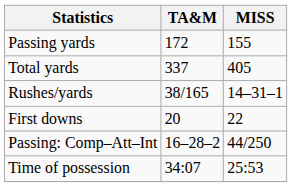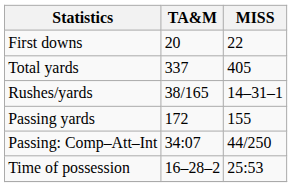rows swapped: (45, 118) <-> (51, 43)
(192, 143) 16–28–2 -> (183, 143) 34:07
(183, 168) 34:07 -> (192, 168) 16–28–2
